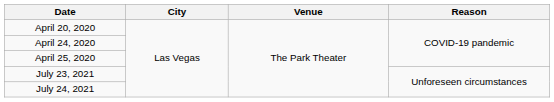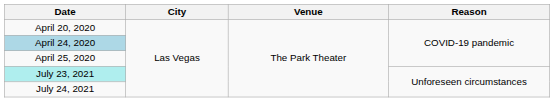(65, 43) no background -> (65, 43) lightblue background
(65, 74) no background -> (65, 74) paleturquoise background
